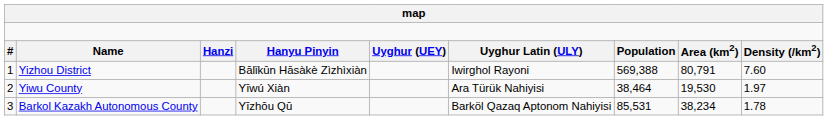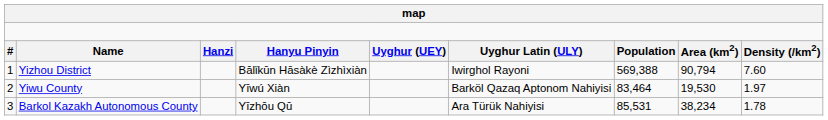(698, 71) 80,791 -> (698, 71) 90,794
(498, 89) Ara Türük Nahiyisi -> (531, 89) Barköl Qazaq Aptonom Nahiyisi
(634, 89) 38,464 -> (634, 89) 83,464
(531, 107) Barköl Qazaq Aptonom Nahiyisi -> (498, 107) Ara Türük Nahiyisi
